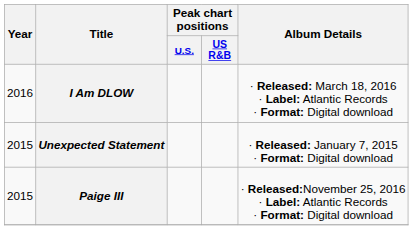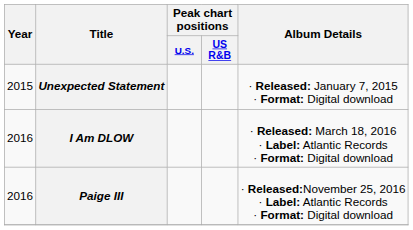rows swapped: (101, 144) <-> (101, 93)
(20, 196) 2015 -> (20, 196) 2016
